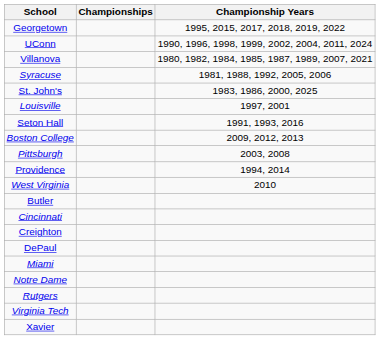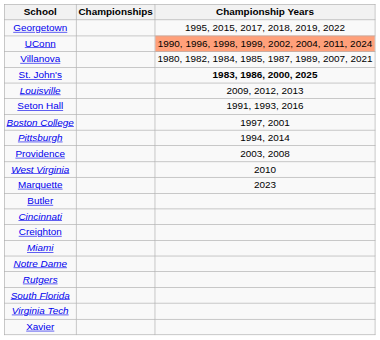(265, 43) no background -> (265, 43) lightsalmon background
- row: (40, 75)
(265, 91) normal -> (265, 75) bold
(265, 106) 1997, 2001 -> (265, 91) 2009, 2012, 2013
(265, 138) 2009, 2012, 2013 -> (265, 122) 1997, 2001
(265, 153) 2003, 2008 -> (265, 138) 1994, 2014
(265, 169) 1994, 2014 -> (265, 153) 2003, 2008
+ row: (40, 185)
- row: (40, 248)
+ row: (40, 295)
